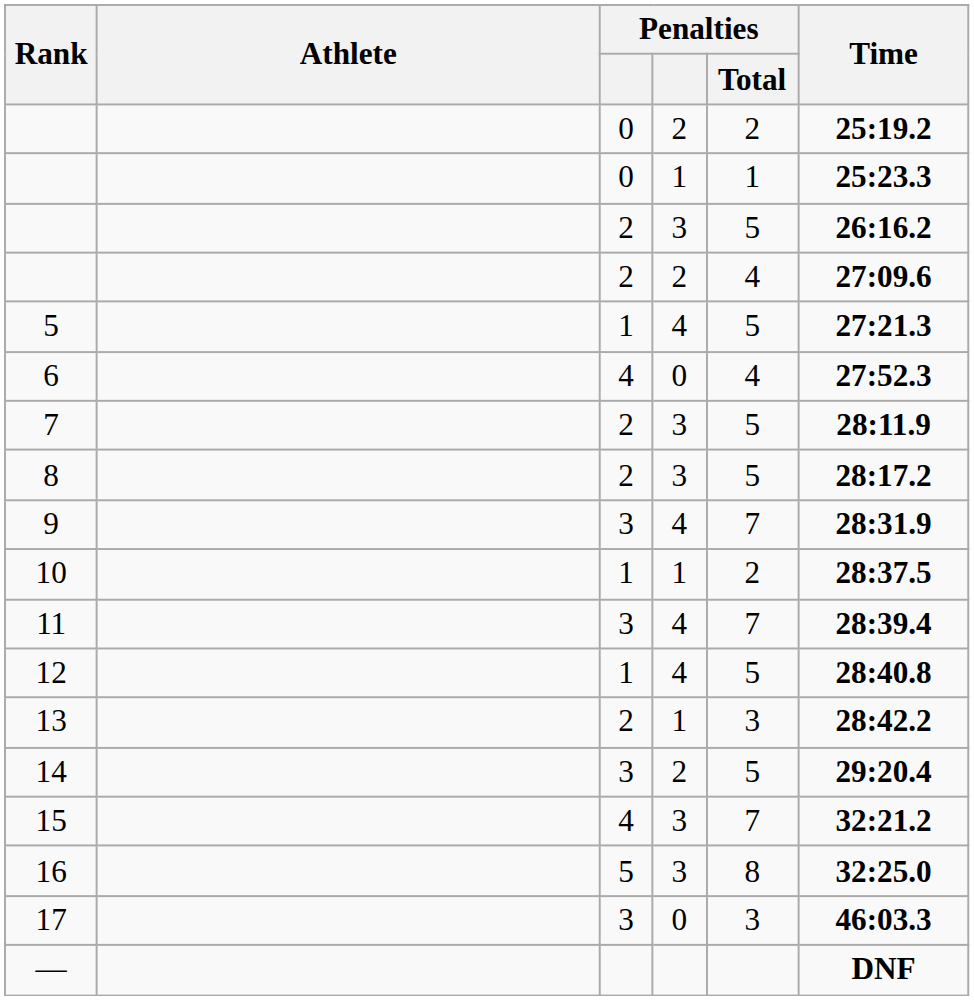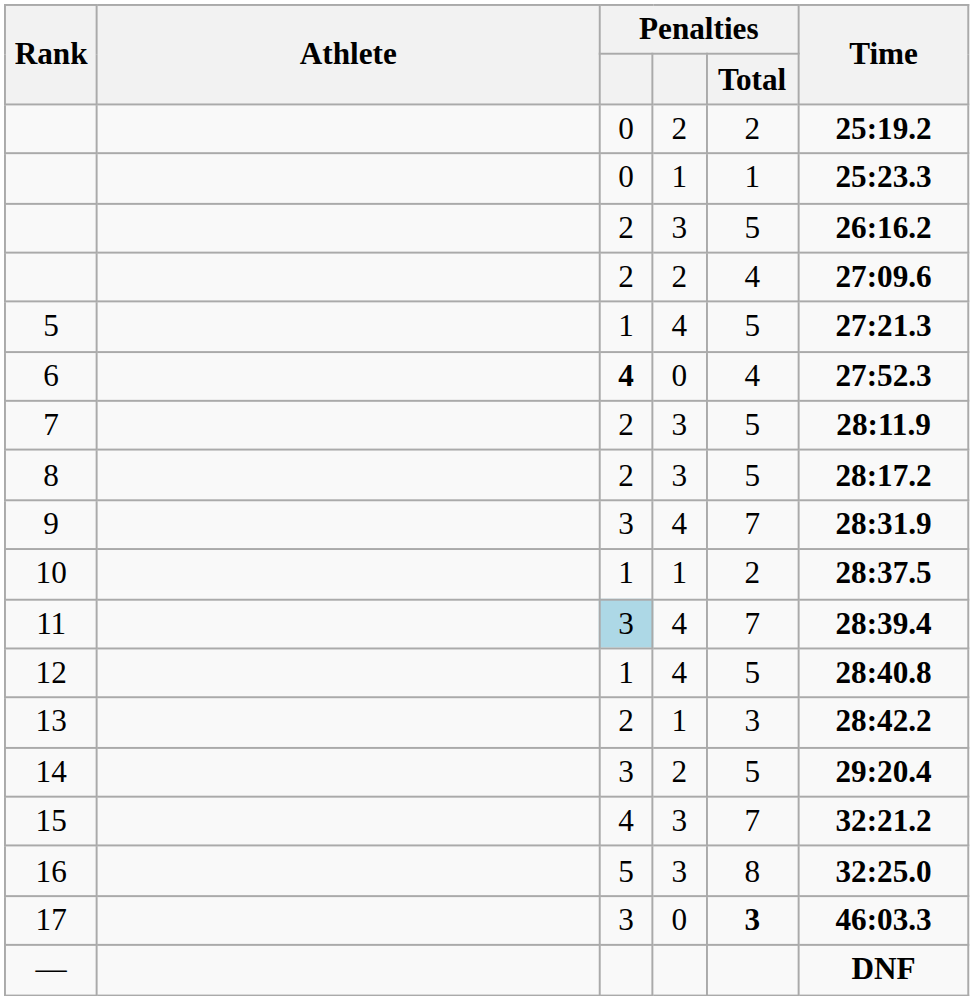(626, 375) normal -> (626, 375) bold
(626, 623) no background -> (626, 623) lightblue background
(752, 919) normal -> (752, 919) bold
